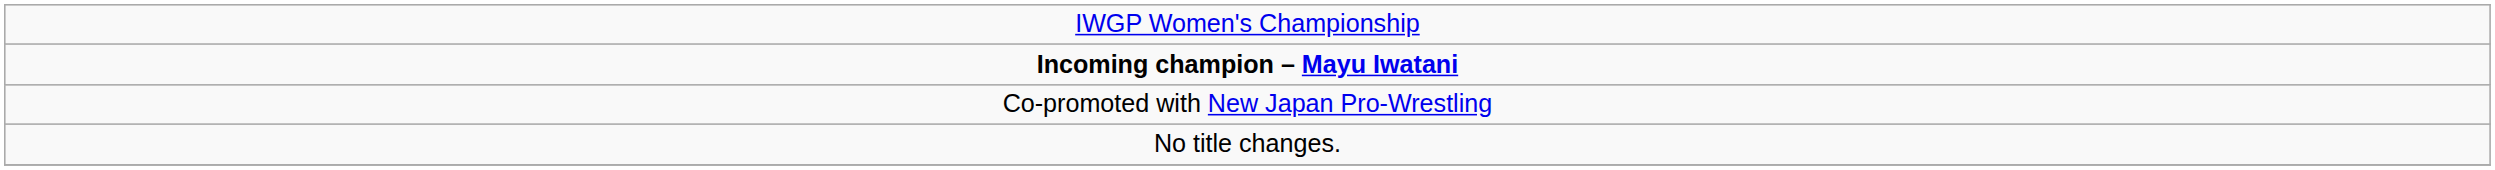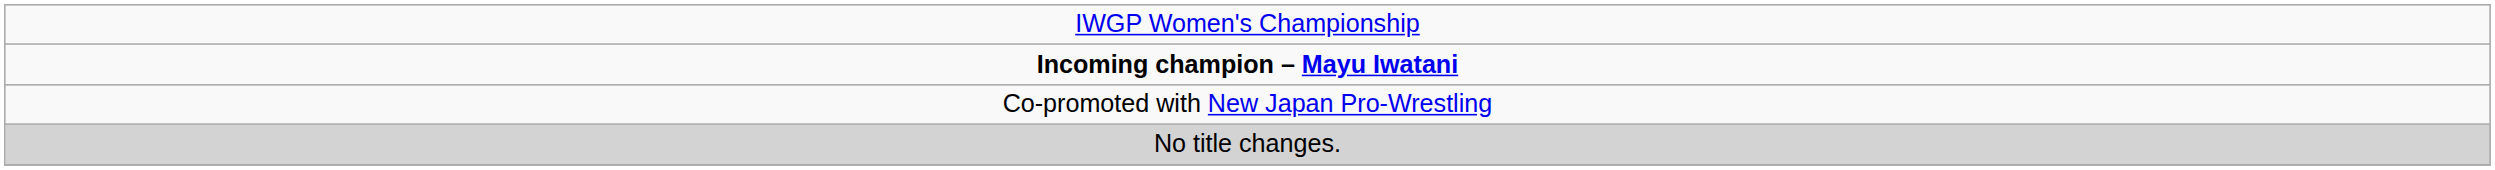(1247, 143) no background -> (1247, 143) lightgrey background
